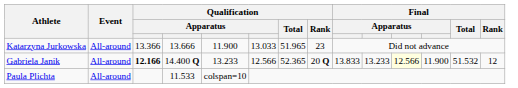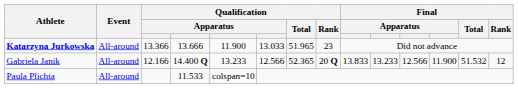(46, 46) normal -> (50, 46) bold
(148, 61) bold -> (156, 61) normal
(407, 61) lightyellow background -> (415, 61) no background
